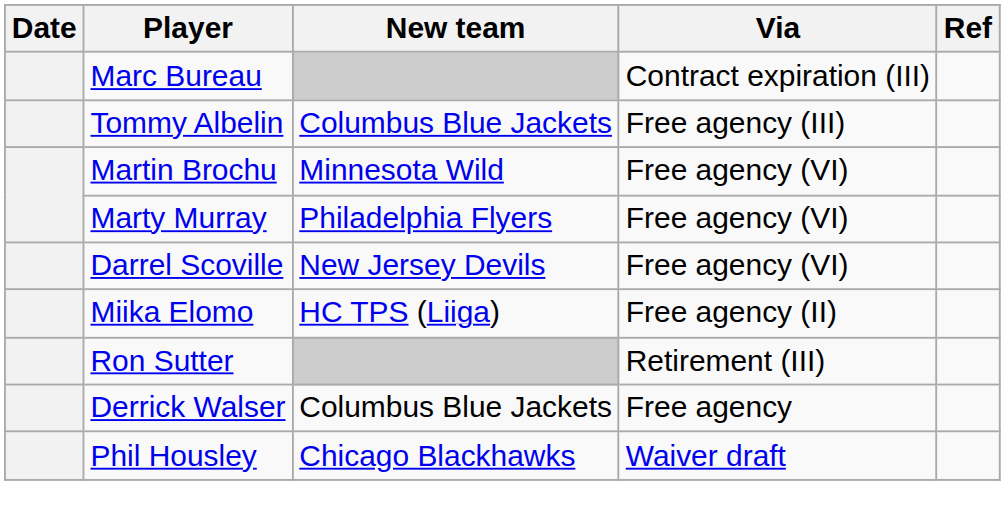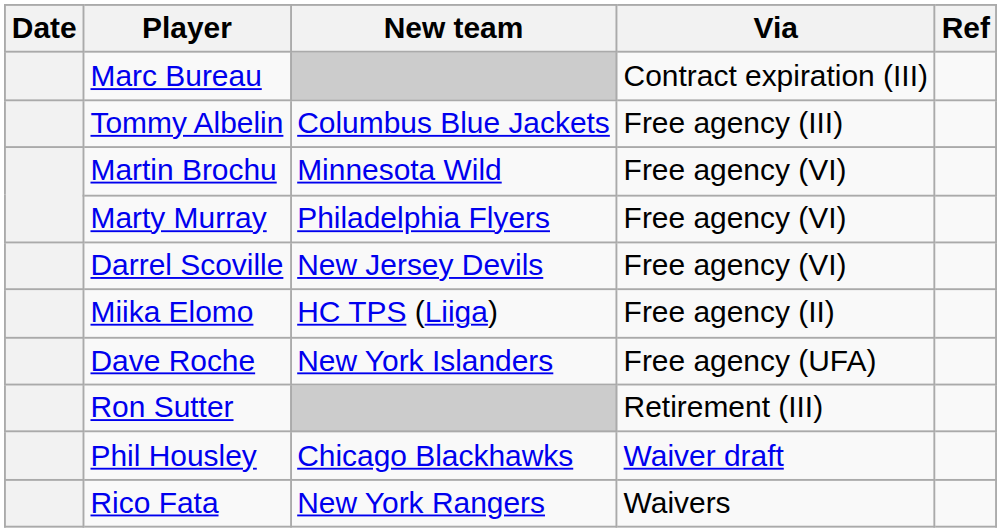+ row: (173, 360)
- row: (188, 407)
+ row: (155, 502)
